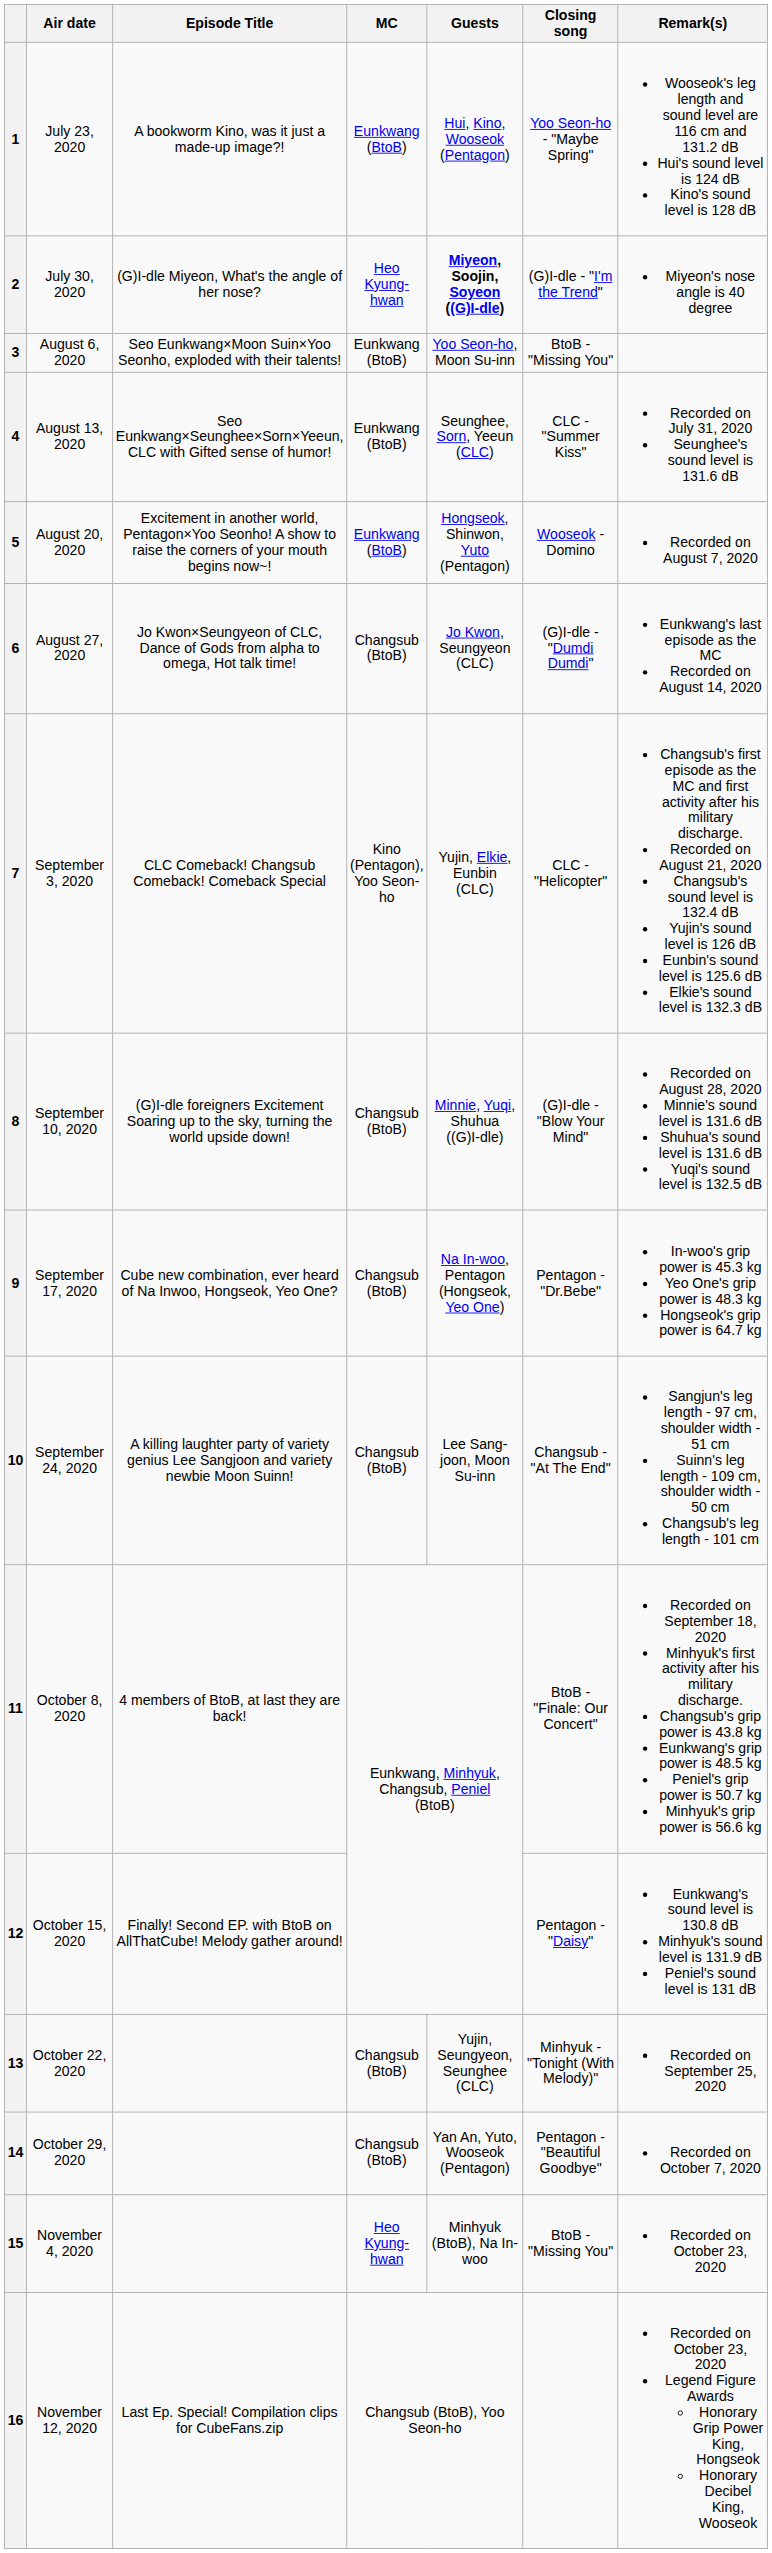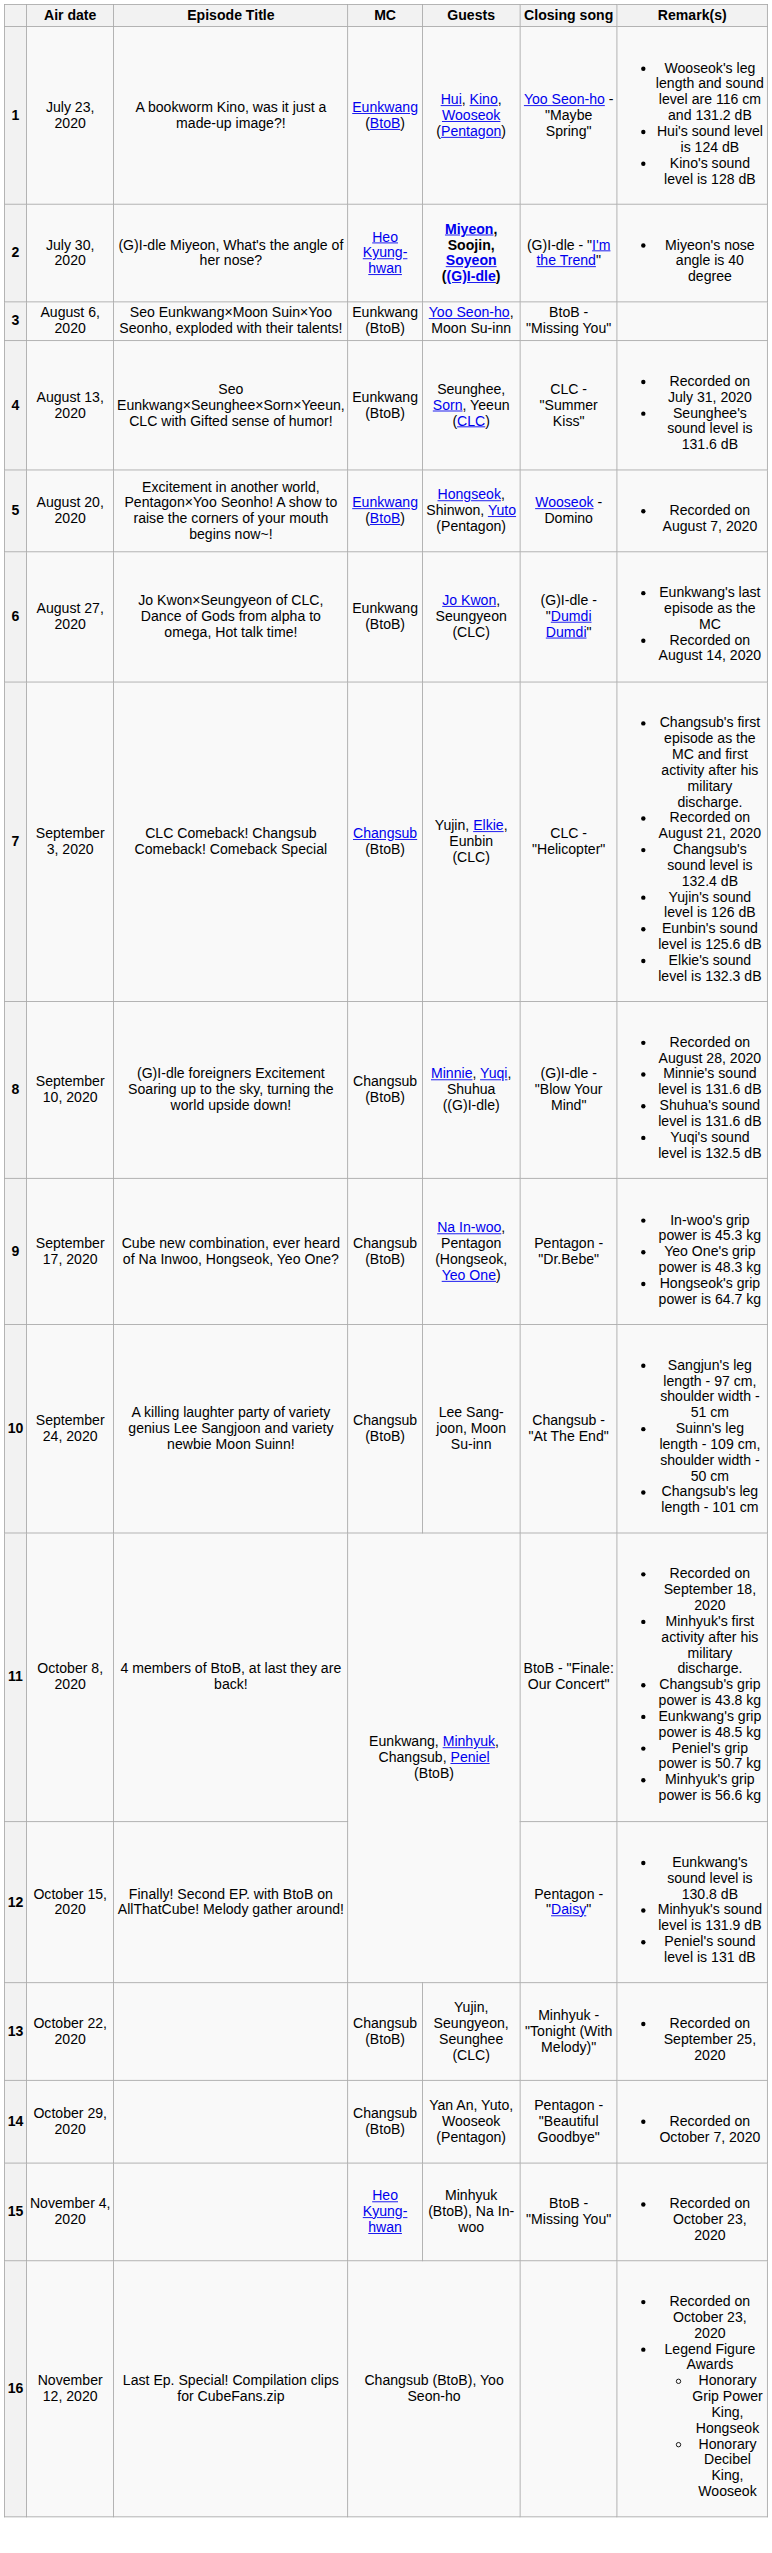(387, 648) Changsub (BtoB) -> (385, 616) Eunkwang (BtoB)
(387, 873) Kino (Pentagon), Yoo Seon-ho -> (385, 841) Changsub (BtoB)
